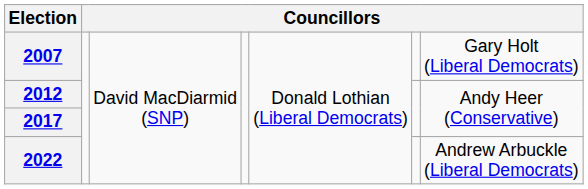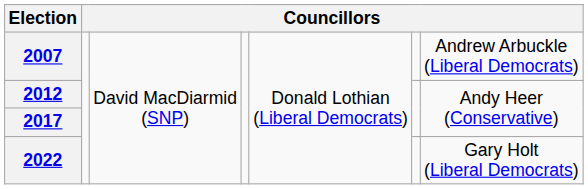(501, 56) Gary Holt (Liberal Democrats) -> (501, 56) Andrew Arbuckle (Liberal Democrats)
(501, 159) Andrew Arbuckle (Liberal Democrats) -> (501, 159) Gary Holt (Liberal Democrats)
